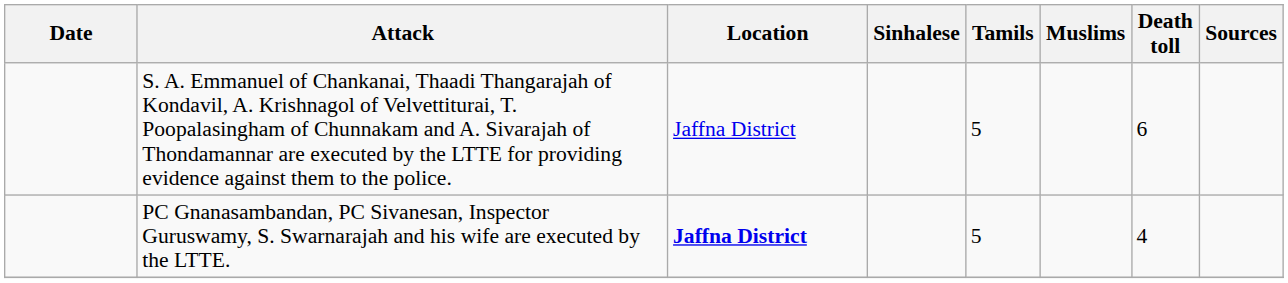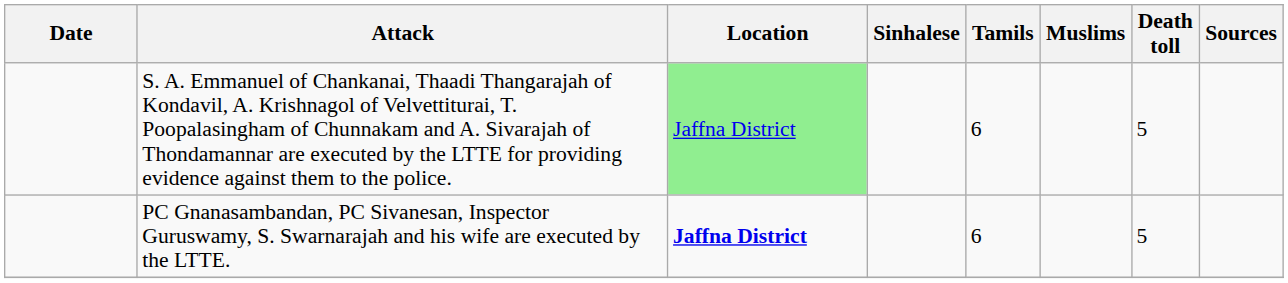(734, 128) no background -> (734, 128) lightgreen background
(976, 128) 5 -> (976, 128) 6
(1142, 128) 6 -> (1142, 128) 5
(976, 235) 5 -> (976, 235) 6
(1142, 235) 4 -> (1142, 235) 5
